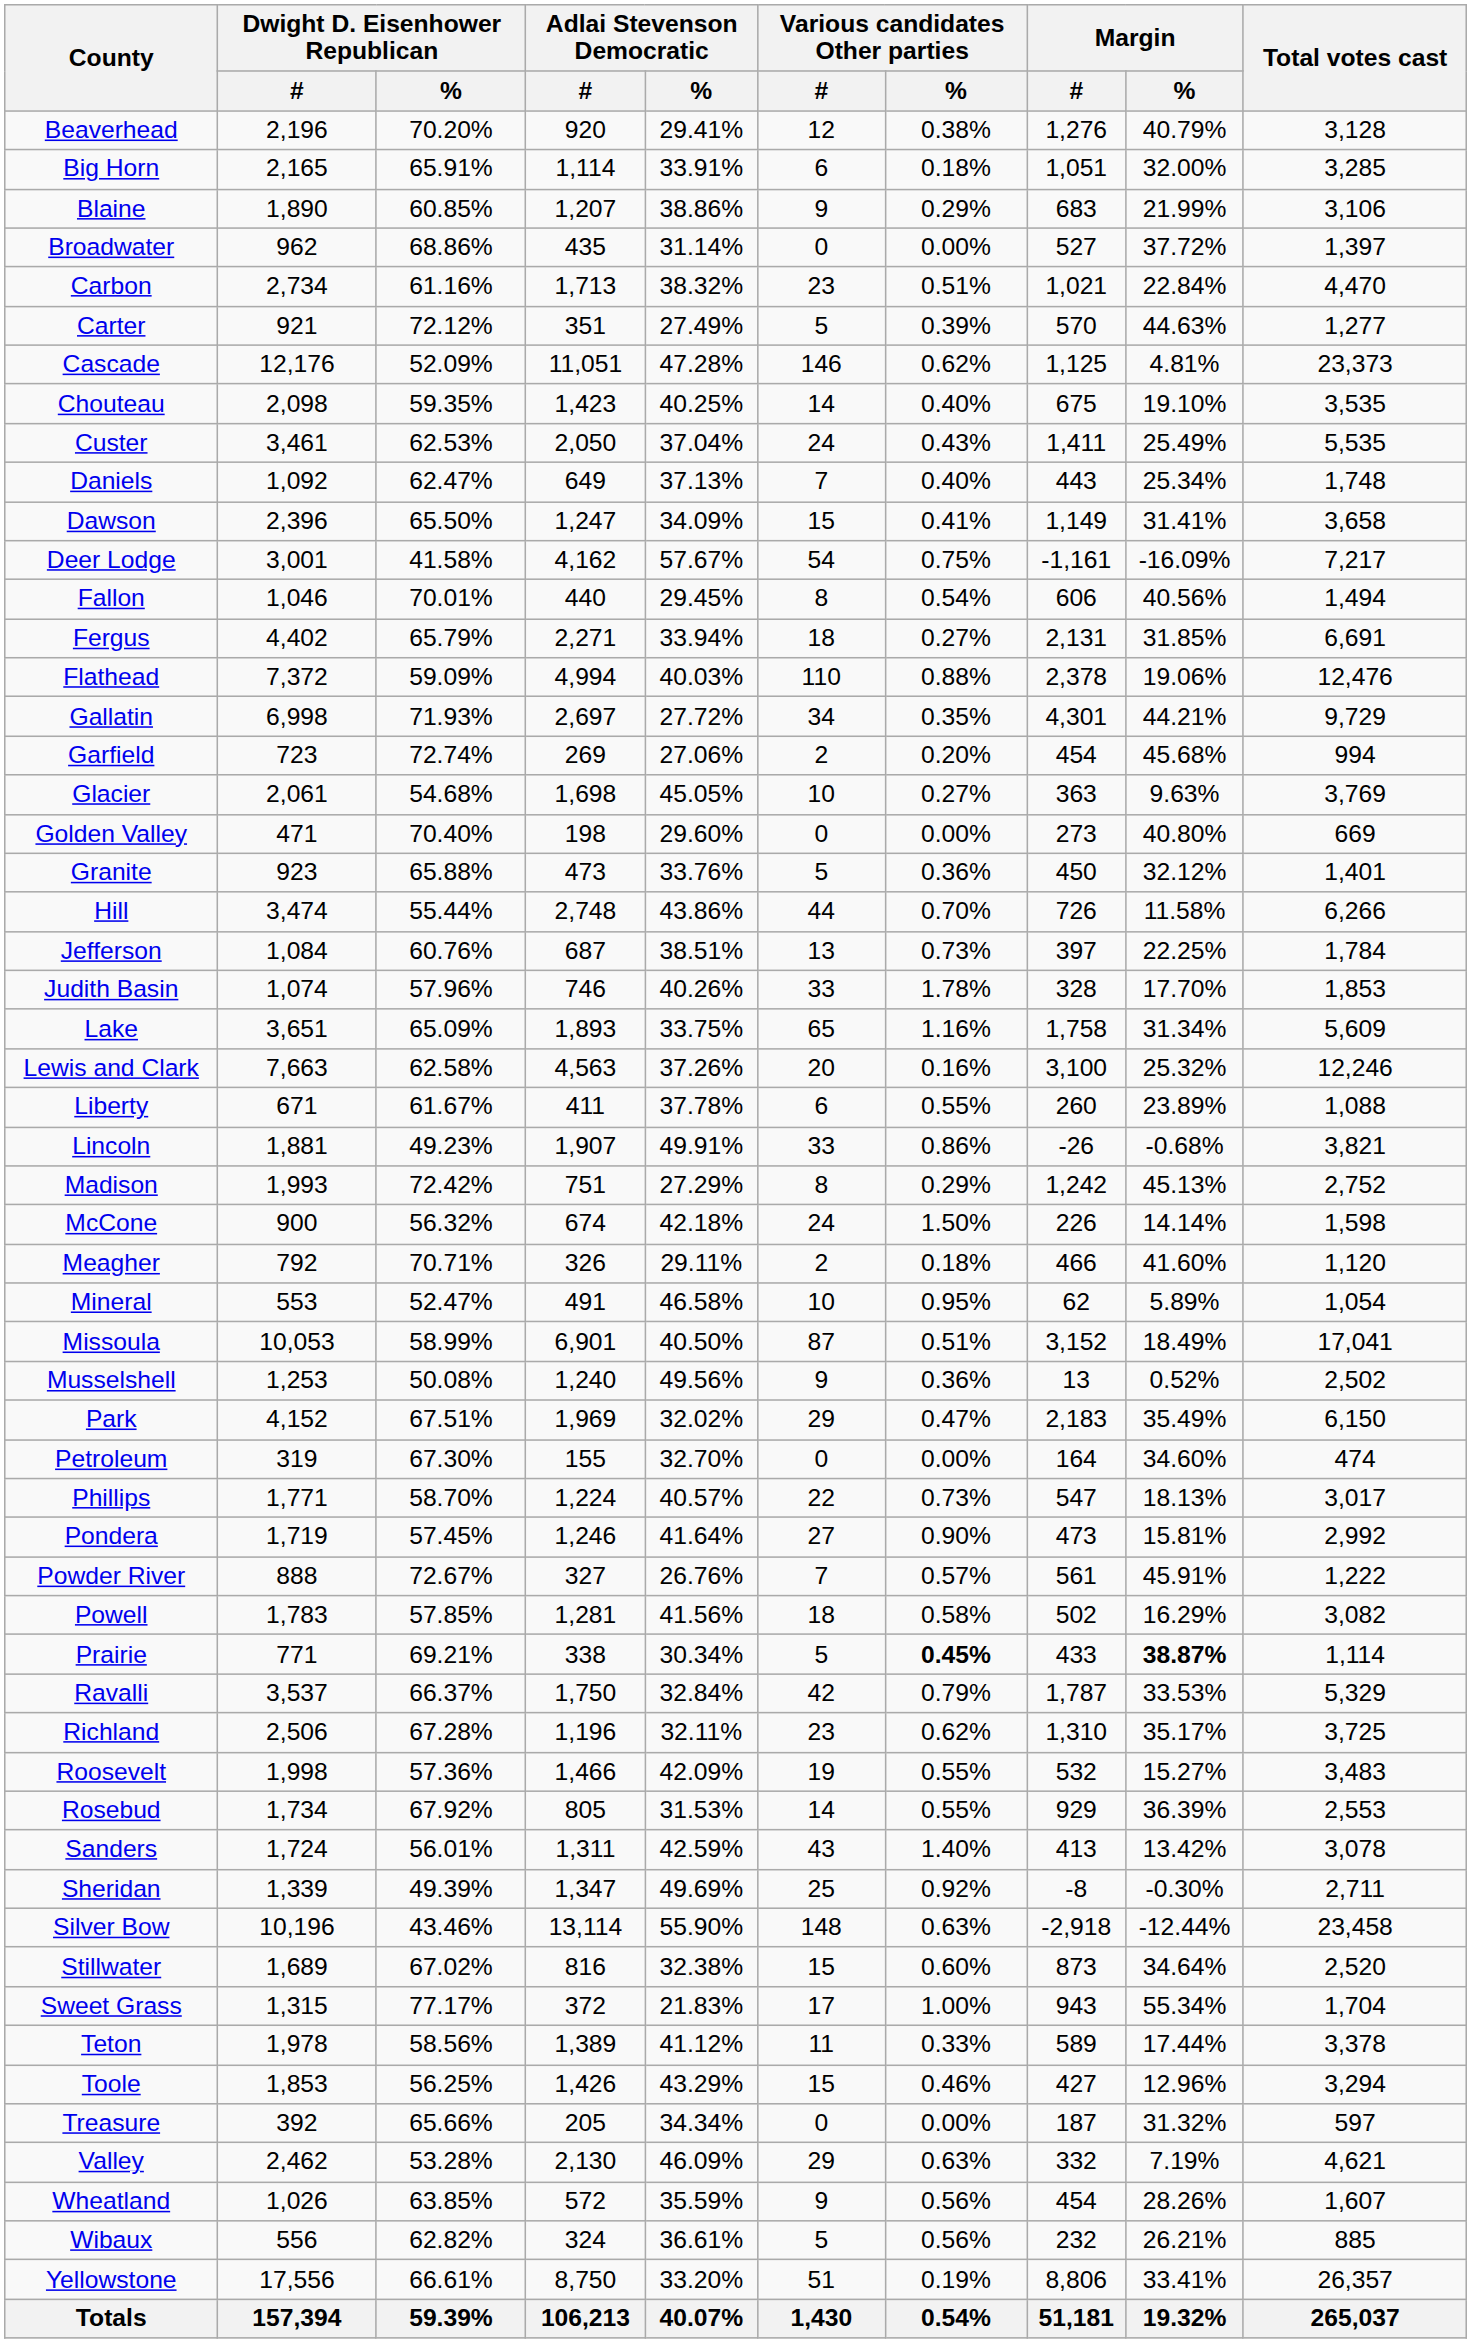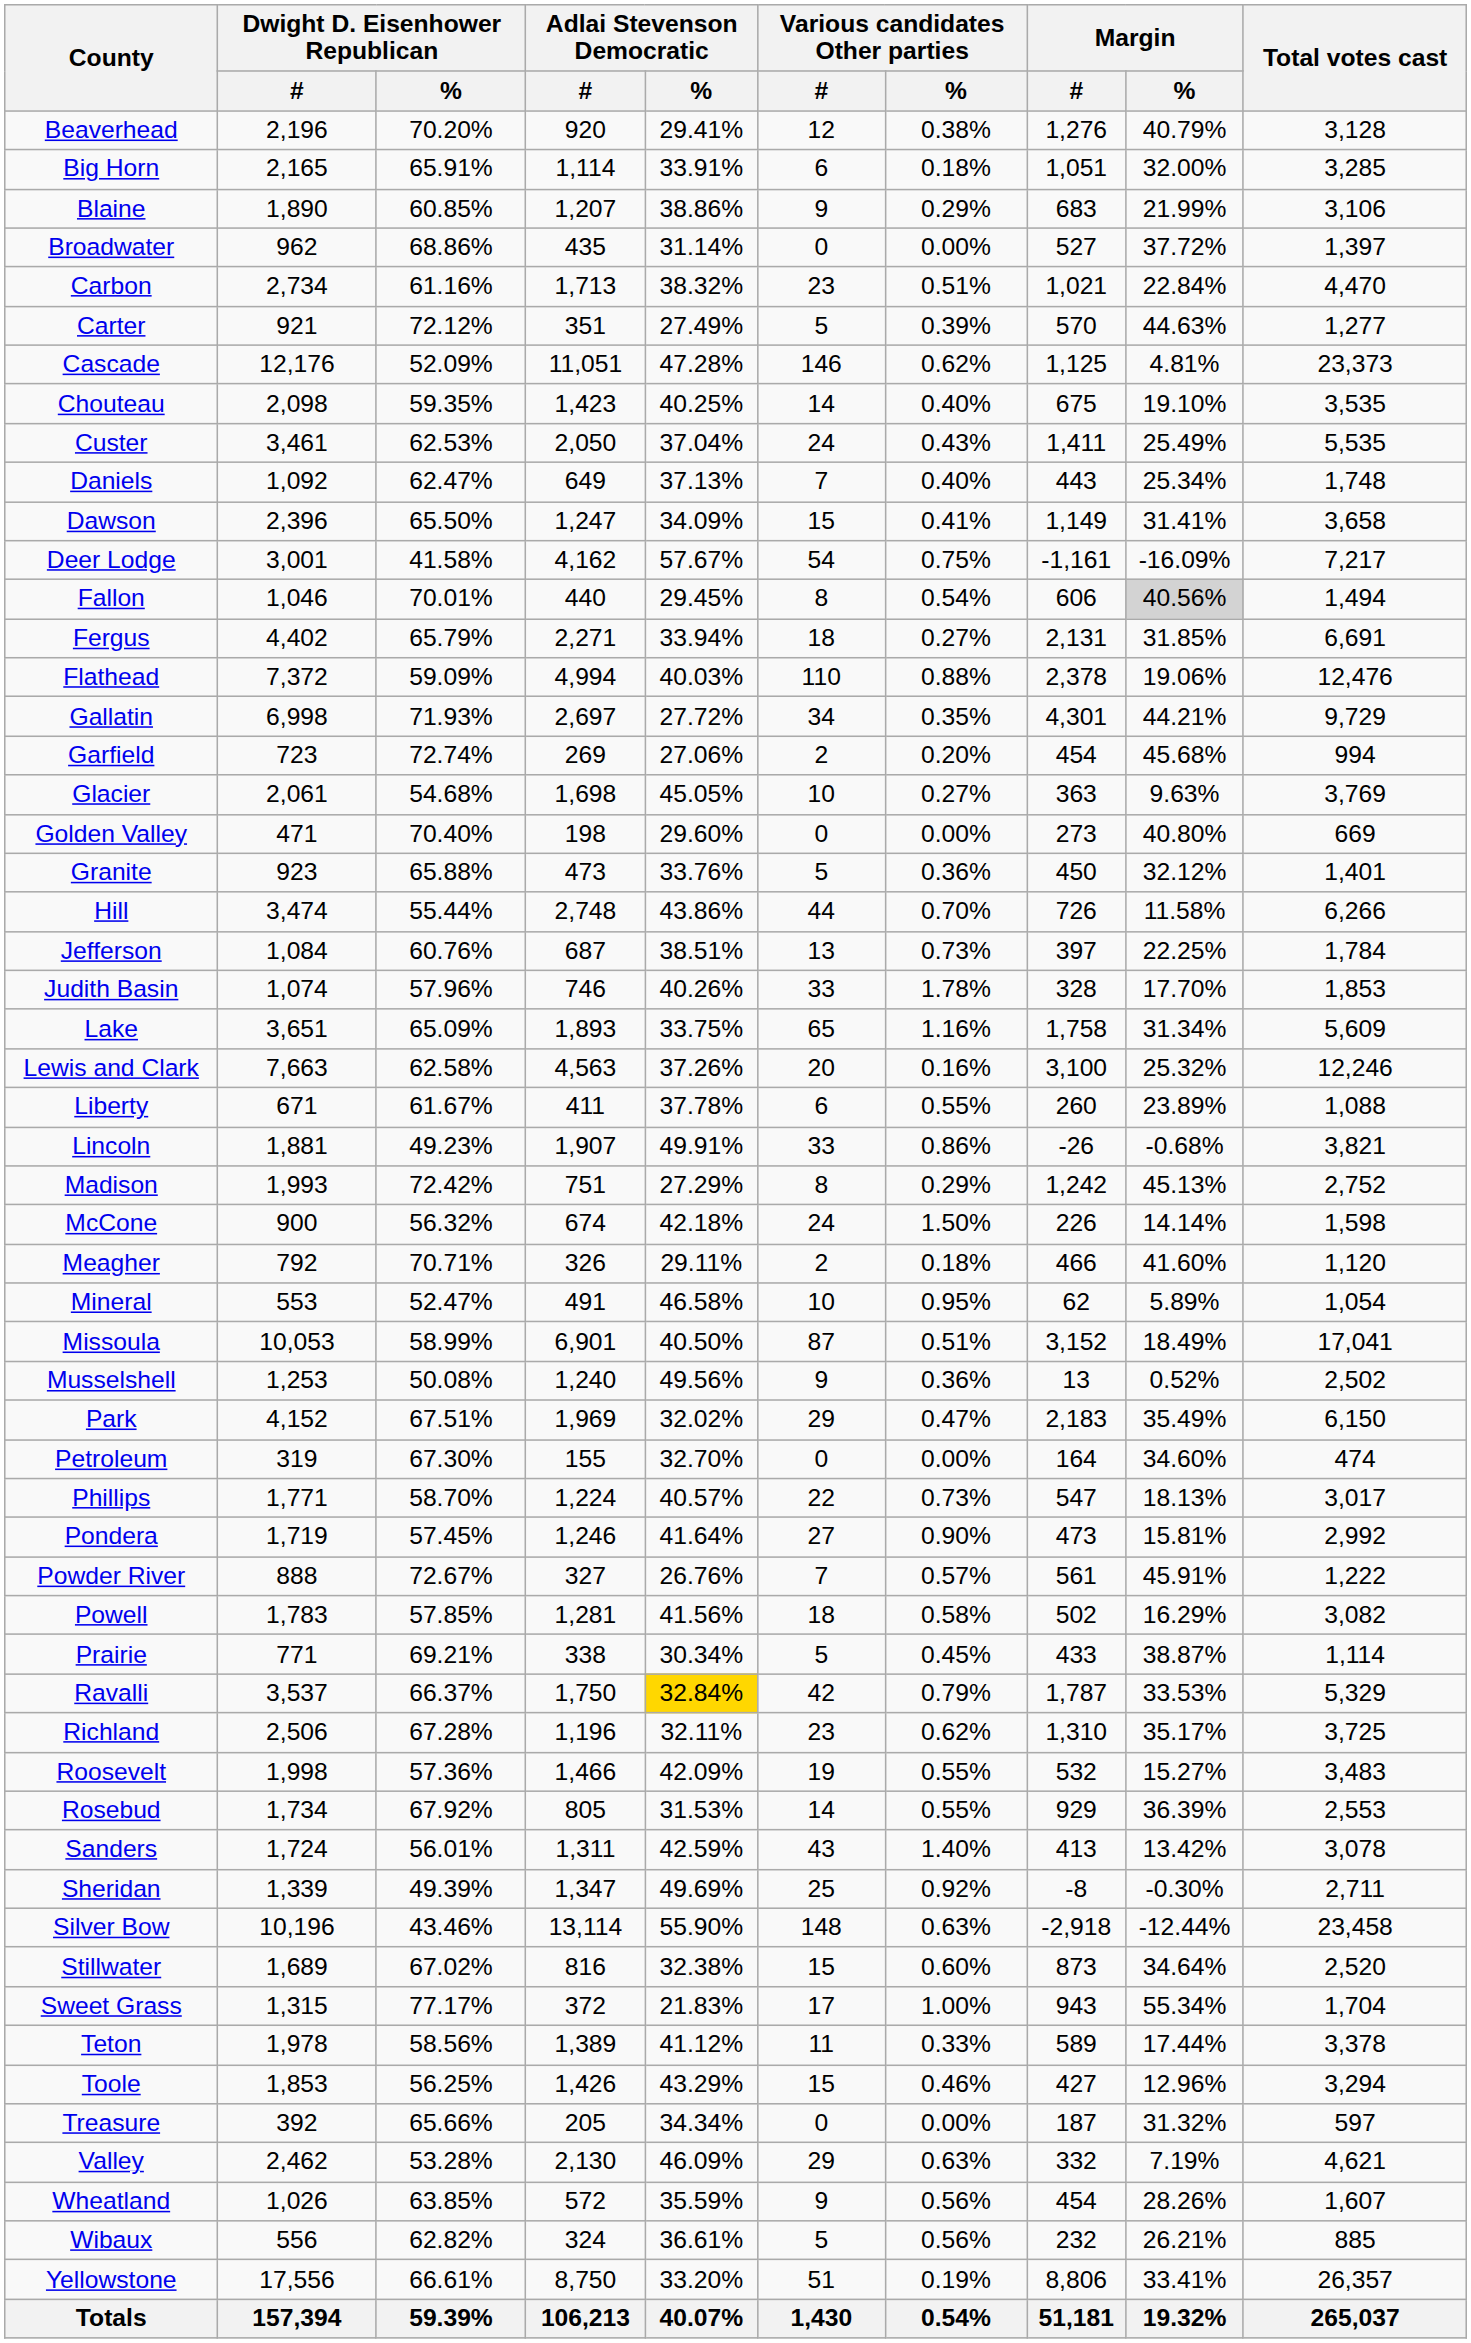(1185, 598) no background -> (1185, 598) lightgrey background
(956, 1653) bold -> (956, 1653) normal
(1185, 1653) bold -> (1185, 1653) normal
(701, 1693) no background -> (701, 1693) gold background
